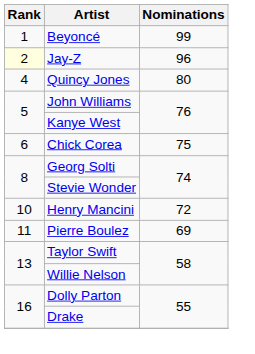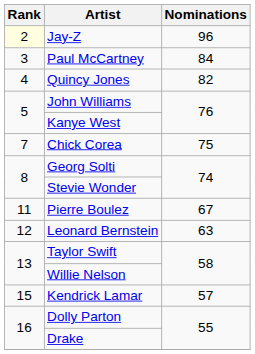- row: (74, 36)
+ row: (95, 58)
(183, 79) 80 -> (206, 79) 82
(24, 144) 6 -> (24, 144) 7
- row: (91, 209)
(183, 230) 69 -> (206, 209) 67
+ row: (103, 230)
+ row: (95, 295)
